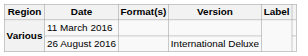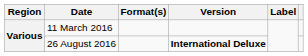(215, 43) normal -> (218, 43) bold
